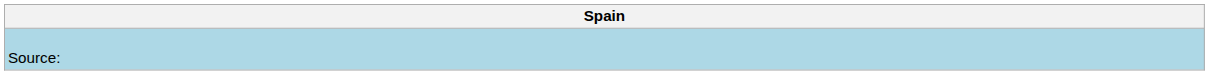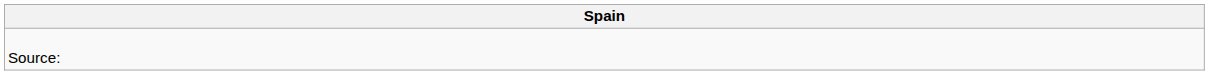(34, 57) lightblue background -> (34, 57) no background
